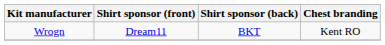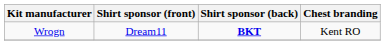(249, 31) normal -> (249, 31) bold
